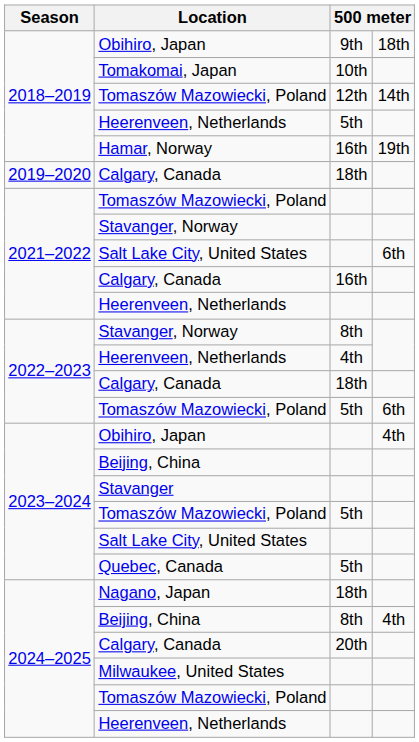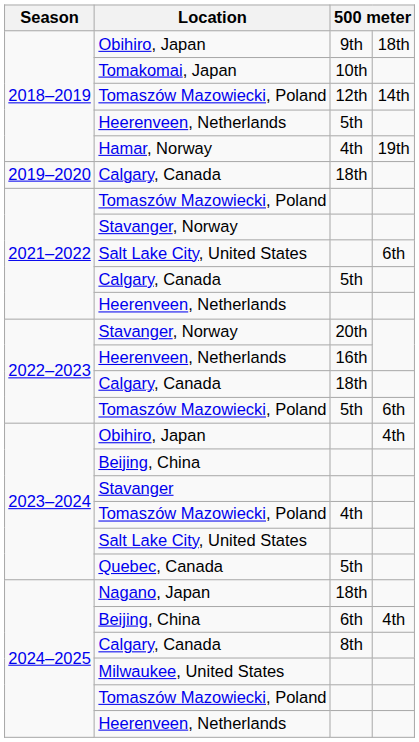(351, 148) 16th -> (351, 148) 4th
(351, 279) 16th -> (351, 279) 5th
(351, 331) 8th -> (351, 331) 20th
(351, 357) 4th -> (351, 357) 16th
(351, 514) 5th -> (351, 514) 4th
(351, 619) 8th -> (351, 619) 6th
(351, 645) 20th -> (351, 645) 8th
